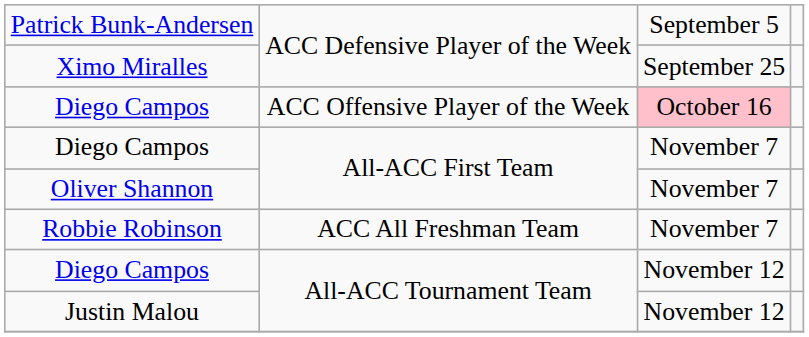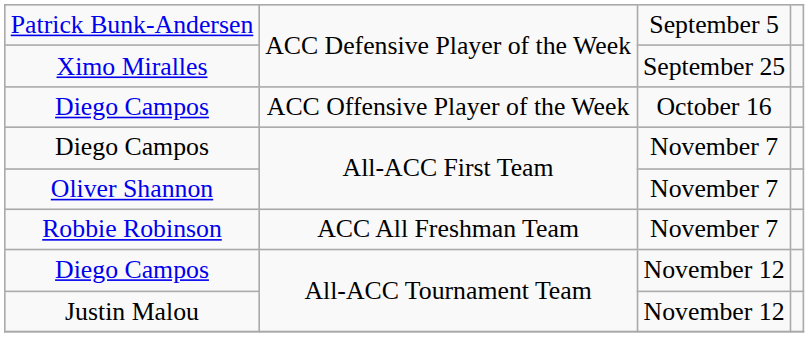(714, 106) pink background -> (714, 106) no background
